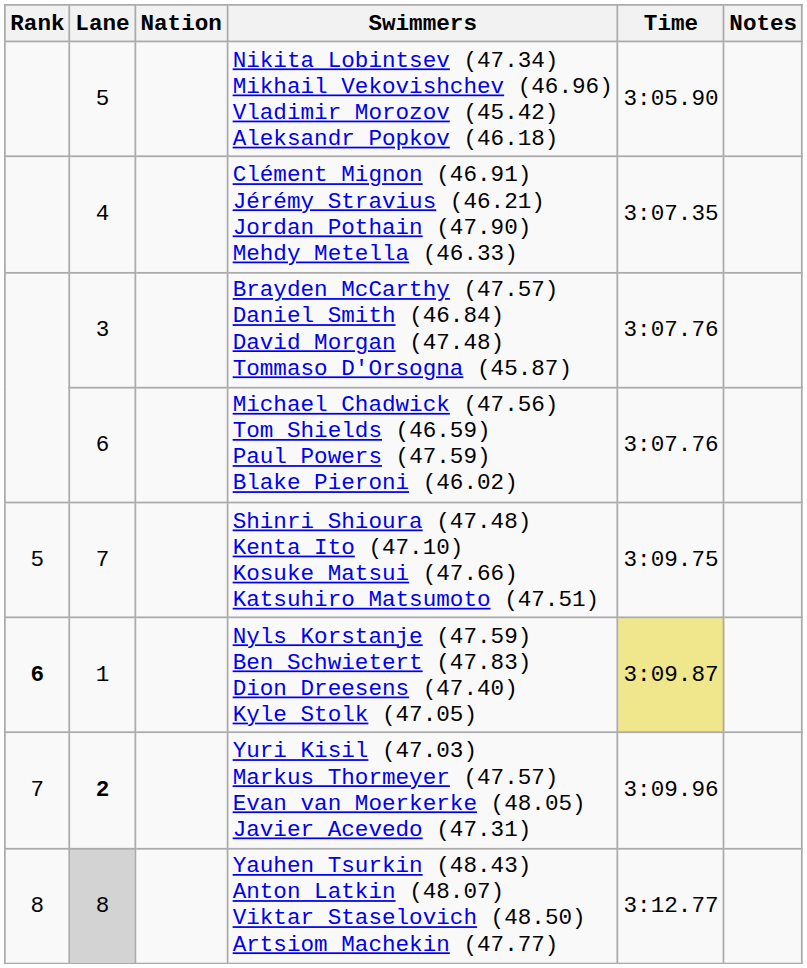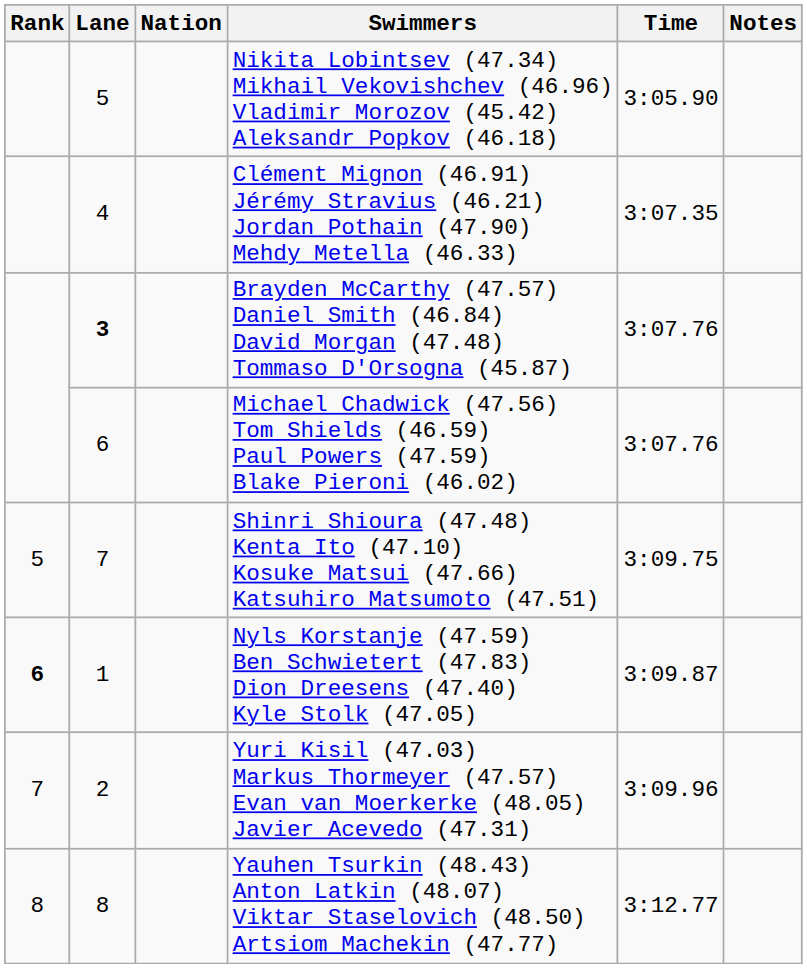(103, 330) normal -> (103, 330) bold
(671, 675) khaki background -> (671, 675) no background
(103, 790) bold -> (103, 790) normal
(103, 905) lightgrey background -> (103, 905) no background
